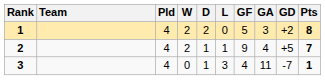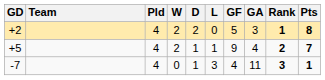columns swapped: (20, 13) <-> (287, 13)
